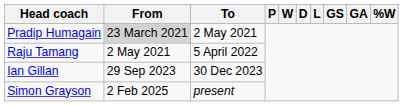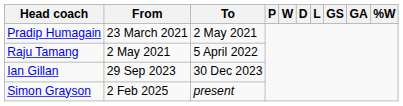(147, 33) lightgrey background -> (147, 33) no background
